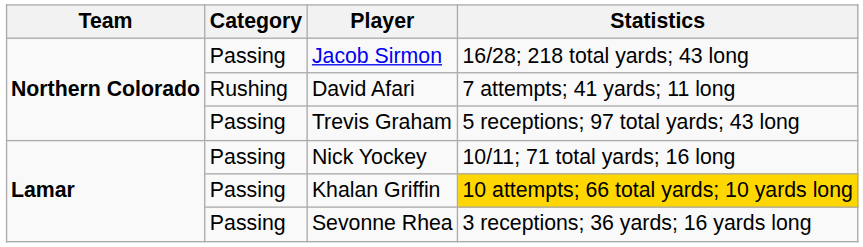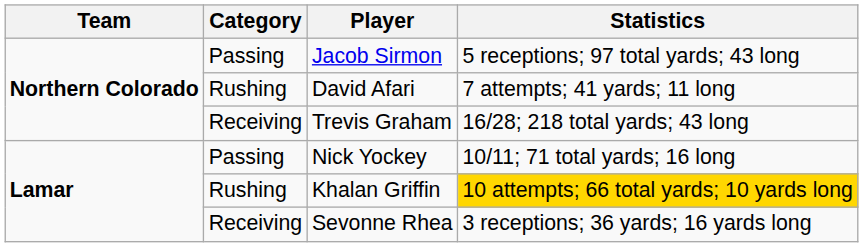(606, 55) 16/28; 218 total yards; 43 long -> (631, 55) 5 receptions; 97 total yards; 43 long
(248, 122) Passing -> (255, 122) Receiving
(631, 122) 5 receptions; 97 total yards; 43 long -> (606, 122) 16/28; 218 total yards; 43 long
(248, 190) Passing -> (248, 190) Rushing
(248, 224) Passing -> (255, 224) Receiving
